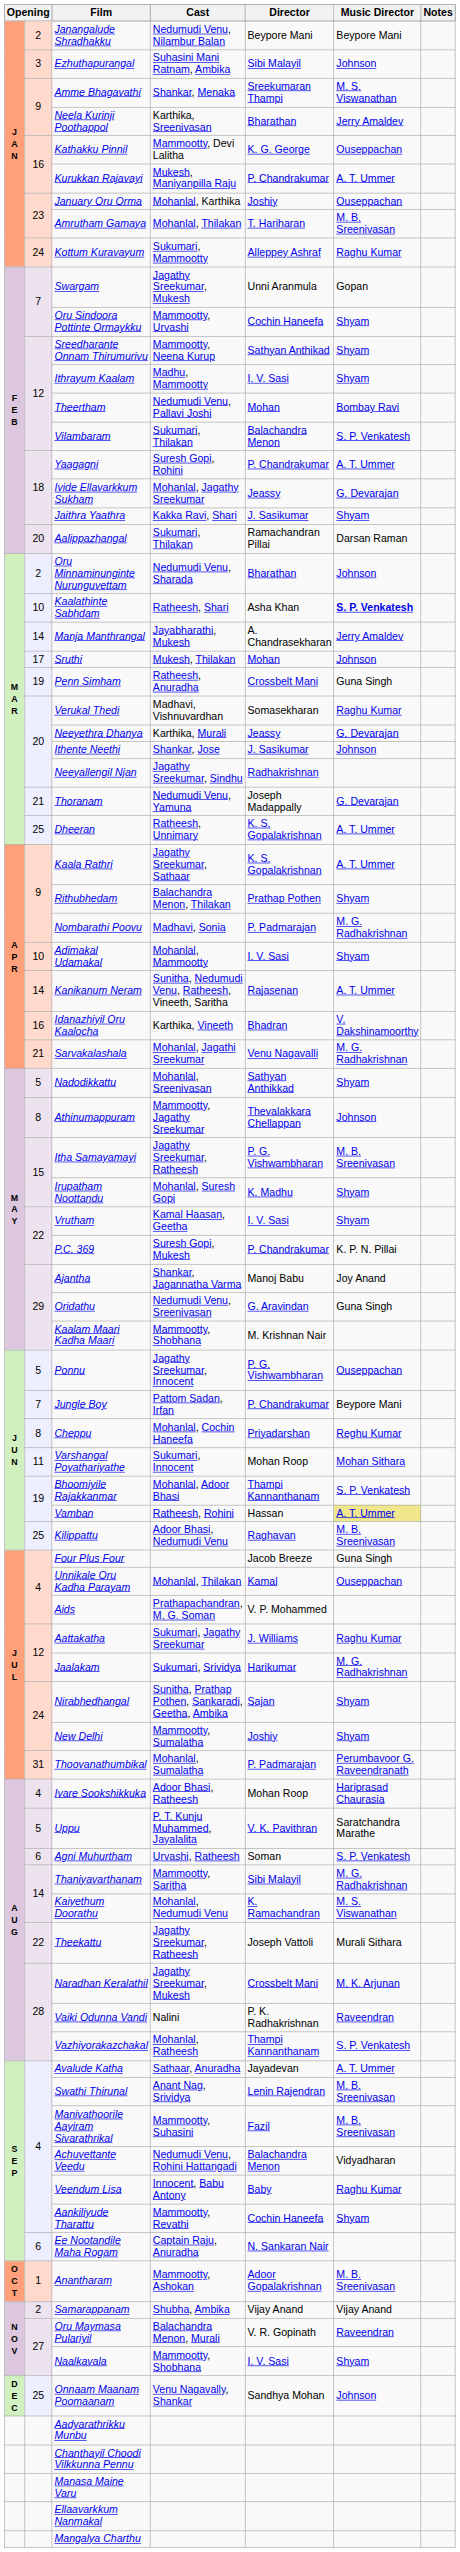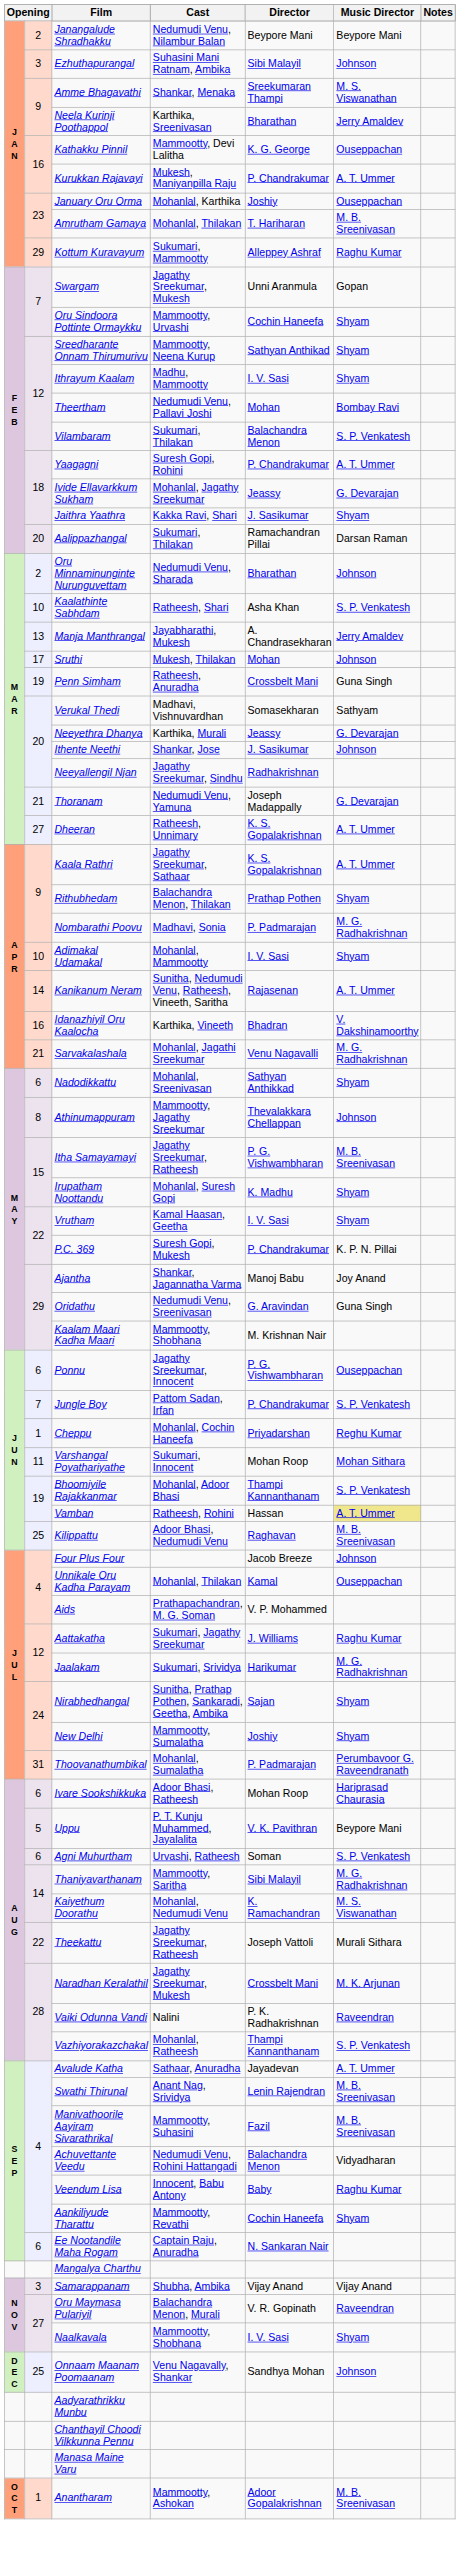(38, 252) 24 -> (38, 252) 29
(375, 608) bold -> (373, 608) normal
(38, 636) 14 -> (38, 636) 13
(369, 710) Raghu Kumar -> (357, 710) Sathyam
(38, 830) 25 -> (38, 830) 27
(38, 1082) 5 -> (38, 1082) 6
(38, 1370) 5 -> (38, 1370) 6
(369, 1404) Beypore Mani -> (373, 1404) S. P. Venkatesh
(38, 1433) 8 -> (38, 1433) 1
(364, 1558) Guna Singh -> (356, 1558) Johnson
(38, 1793) 4 -> (38, 1793) 6
(368, 1828) Saratchandra Marathe -> (369, 1828) Beypore Mani
rows swapped: (83, 2281) <-> (98, 2539)
(38, 2310) 2 -> (38, 2286) 3
- row: (86, 2516)
